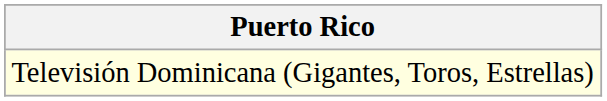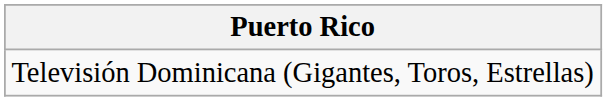(303, 72) lightyellow background -> (303, 72) no background
